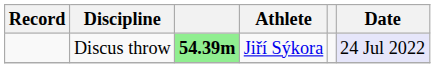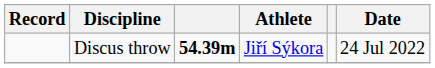(207, 47) lightgreen background -> (207, 47) no background
(383, 47) lavender background -> (383, 47) no background
